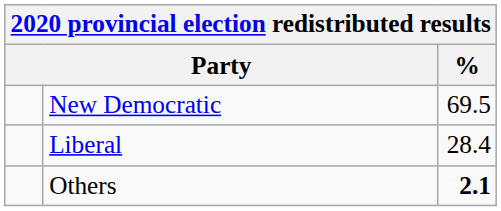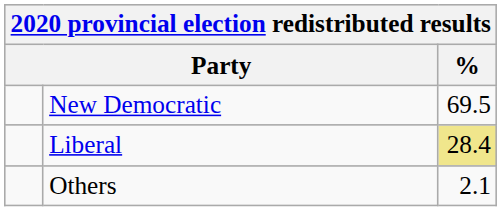(469, 144) no background -> (469, 144) khaki background
(475, 184) bold -> (475, 184) normal
